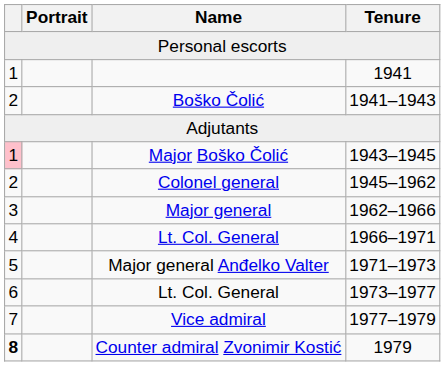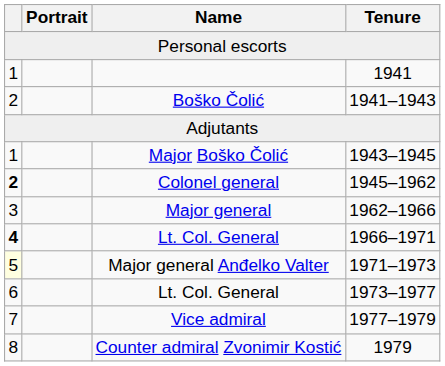(13, 155) pink background -> (13, 155) no background
(13, 182) normal -> (13, 182) bold
(13, 237) normal -> (13, 237) bold
(13, 264) no background -> (13, 264) lightyellow background
(13, 347) bold -> (13, 347) normal
